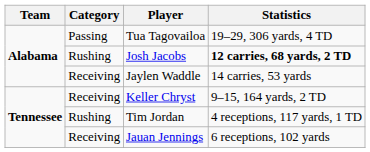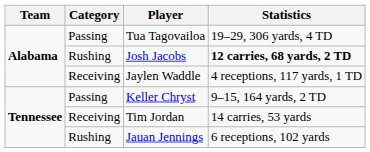(261, 76) 14 carries, 53 yards -> (287, 76) 4 receptions, 117 yards, 1 TD
(94, 96) Receiving -> (88, 96) Passing
(90, 116) Rushing -> (94, 116) Receiving
(287, 116) 4 receptions, 117 yards, 1 TD -> (261, 116) 14 carries, 53 yards
(94, 137) Receiving -> (90, 137) Rushing
